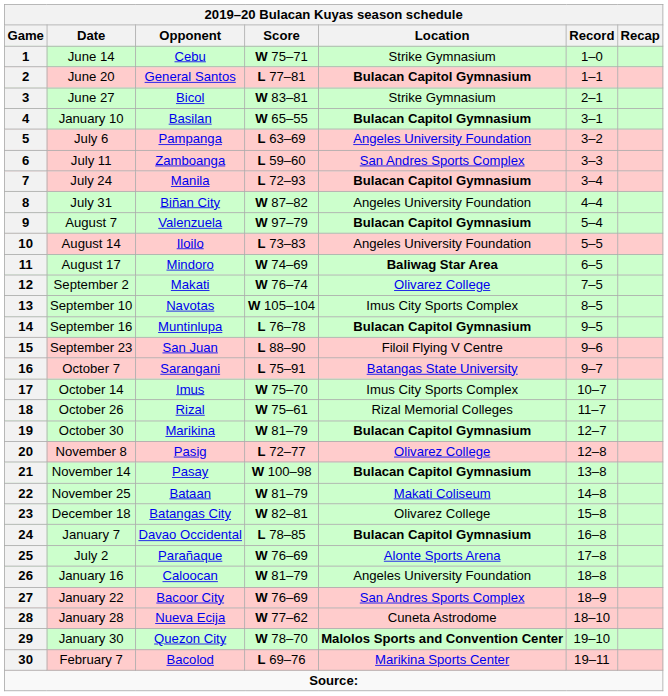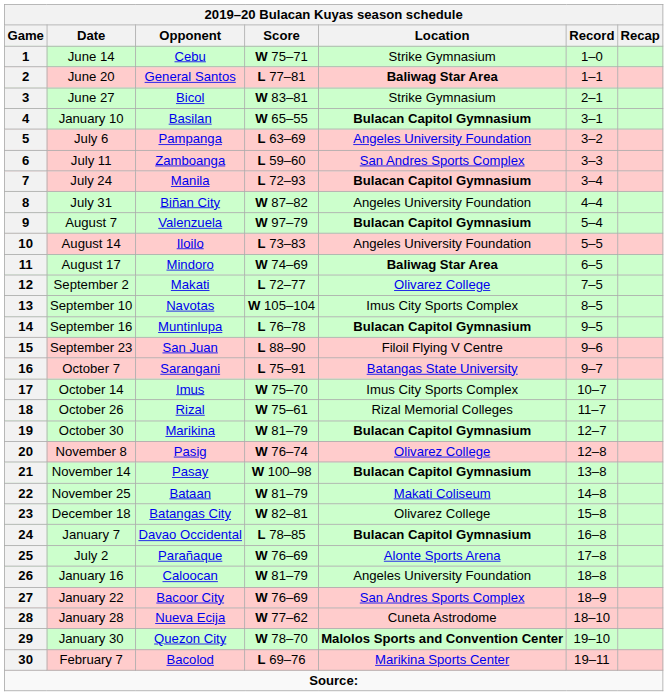(442, 77) Bulacan Capitol Gymnasium -> (442, 77) Baliwag Star Area
(282, 285) W 76–74 -> (282, 285) L 72–77
(282, 451) L 72–77 -> (282, 451) W 76–74
